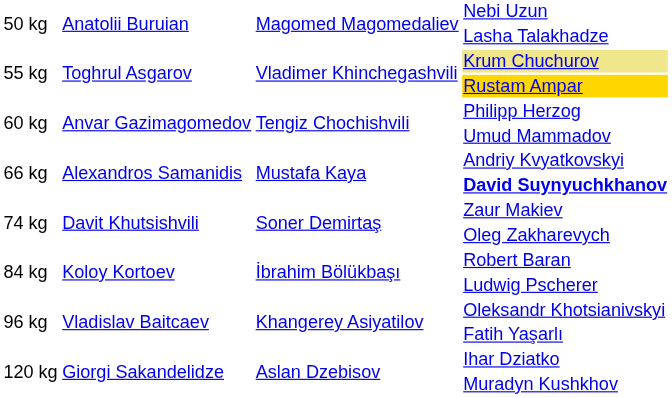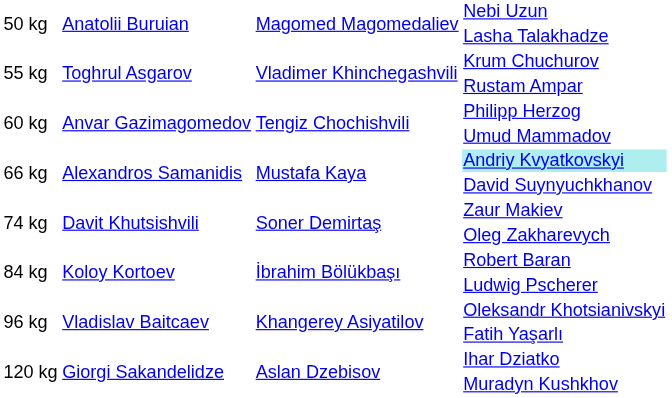(531, 61) khaki background -> (531, 61) no background
(523, 86) gold background -> (523, 86) no background
(544, 160) no background -> (544, 160) paleturquoise background
(565, 185) bold -> (558, 185) normal
